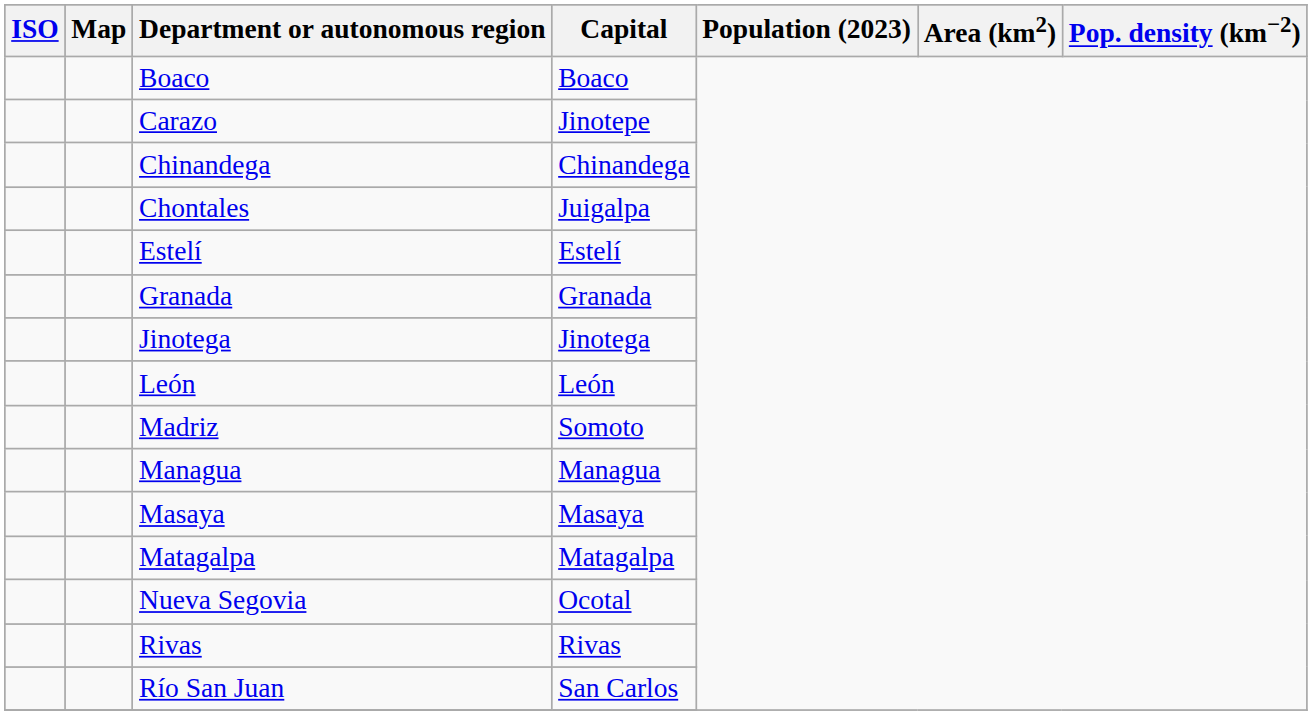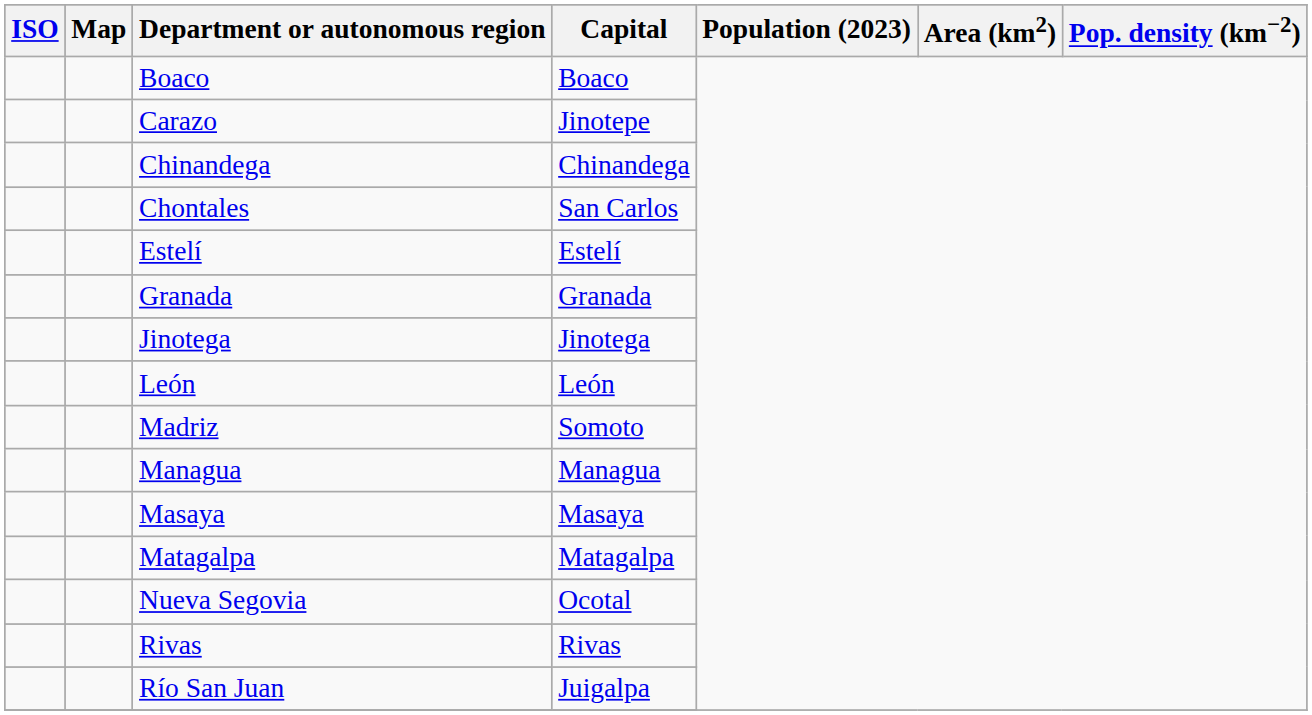(604, 208) Juigalpa -> (618, 208) San Carlos
(618, 688) San Carlos -> (604, 688) Juigalpa
